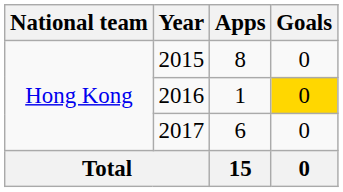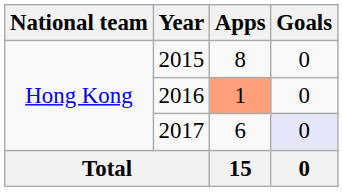(240, 95) no background -> (240, 95) lightsalmon background
(304, 95) gold background -> (304, 95) no background
(304, 131) no background -> (304, 131) lavender background
